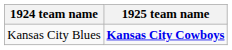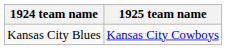(166, 34) bold -> (163, 34) normal
